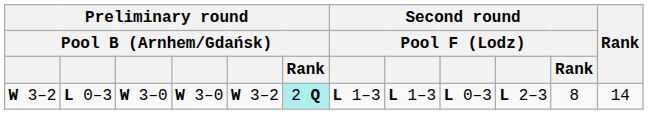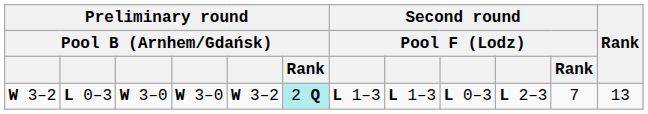(574, 96) 8 -> (574, 96) 7
(620, 96) 14 -> (620, 96) 13
